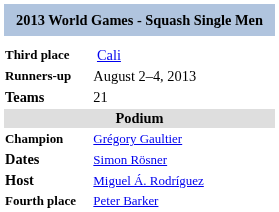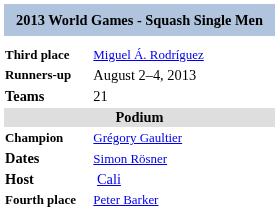(107, 55) Cali -> (149, 54) Miguel Á. Rodríguez
(149, 180) Miguel Á. Rodríguez -> (107, 179) Cali
